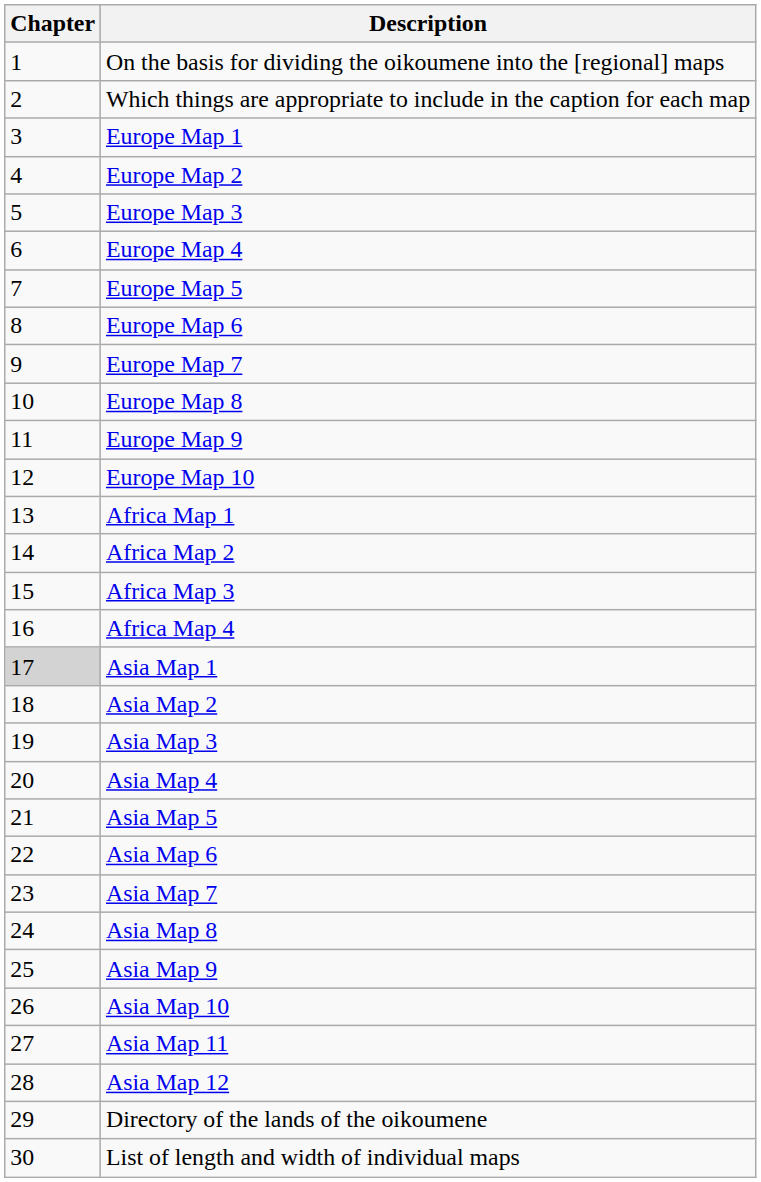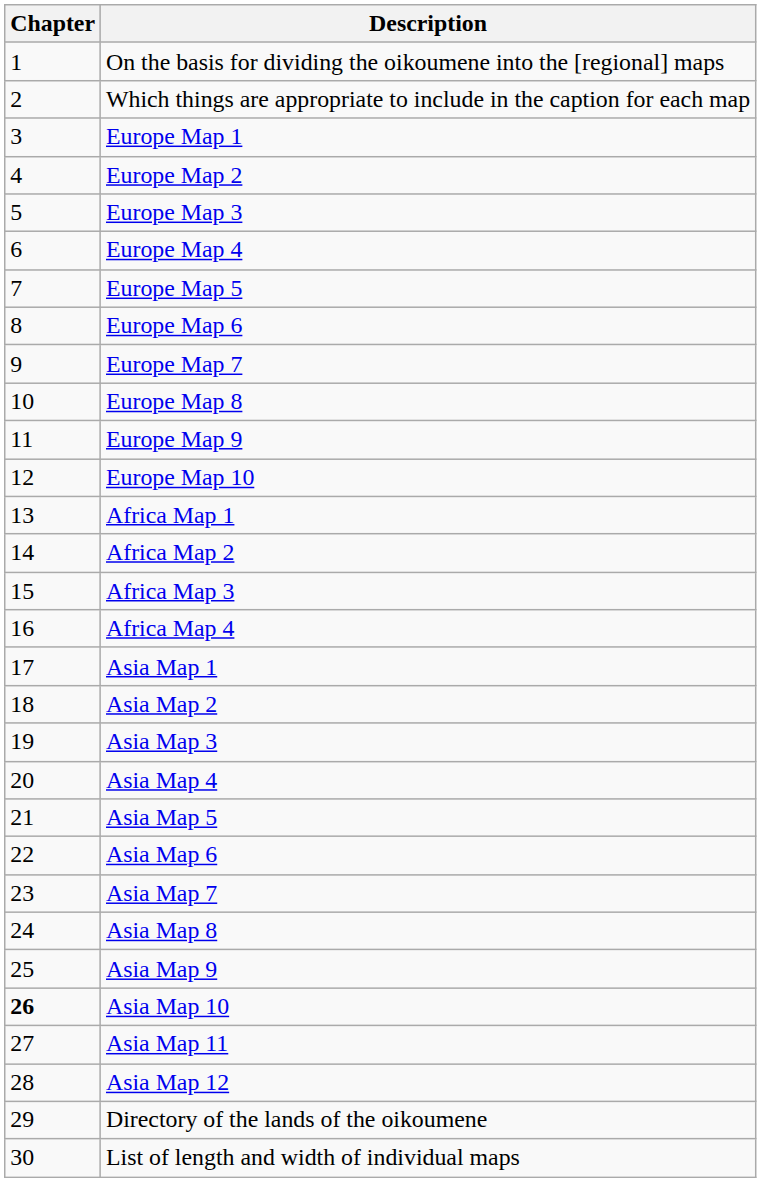(22, 666) lightgrey background -> (22, 666) no background
(22, 1006) normal -> (22, 1006) bold
